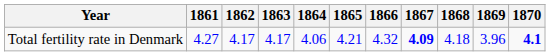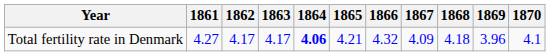(314, 39) normal -> (314, 39) bold
(421, 39) bold -> (421, 39) normal
(532, 39) bold -> (532, 39) normal
